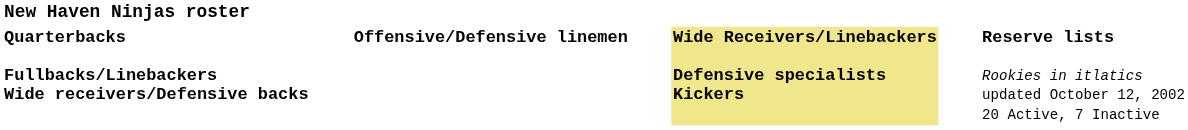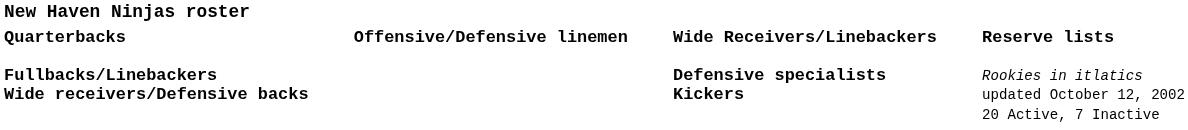(805, 66) khaki background -> (805, 66) no background
